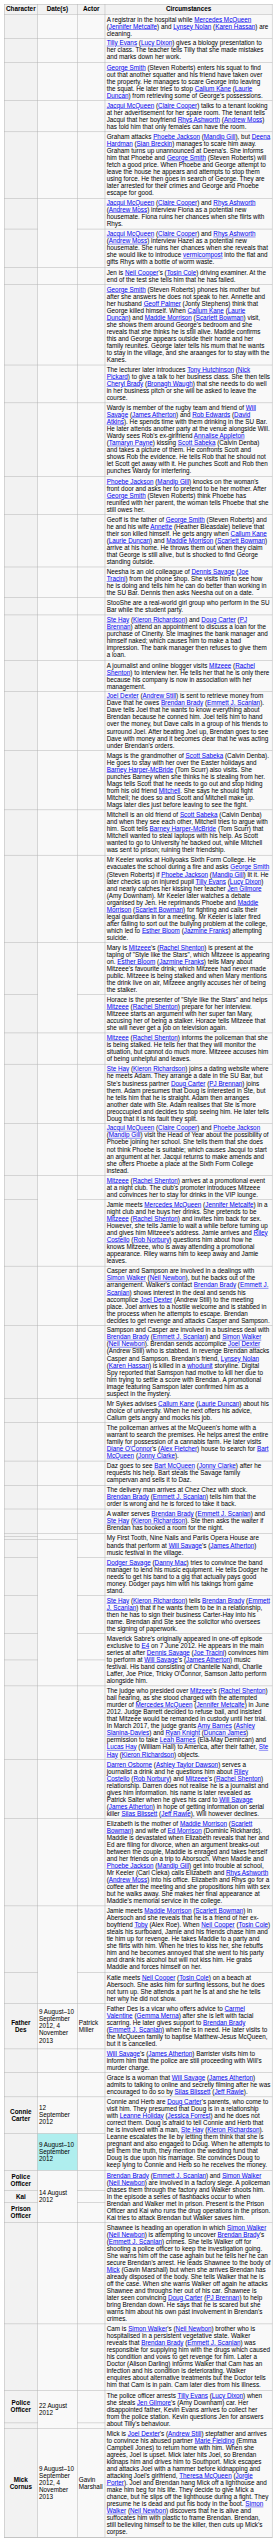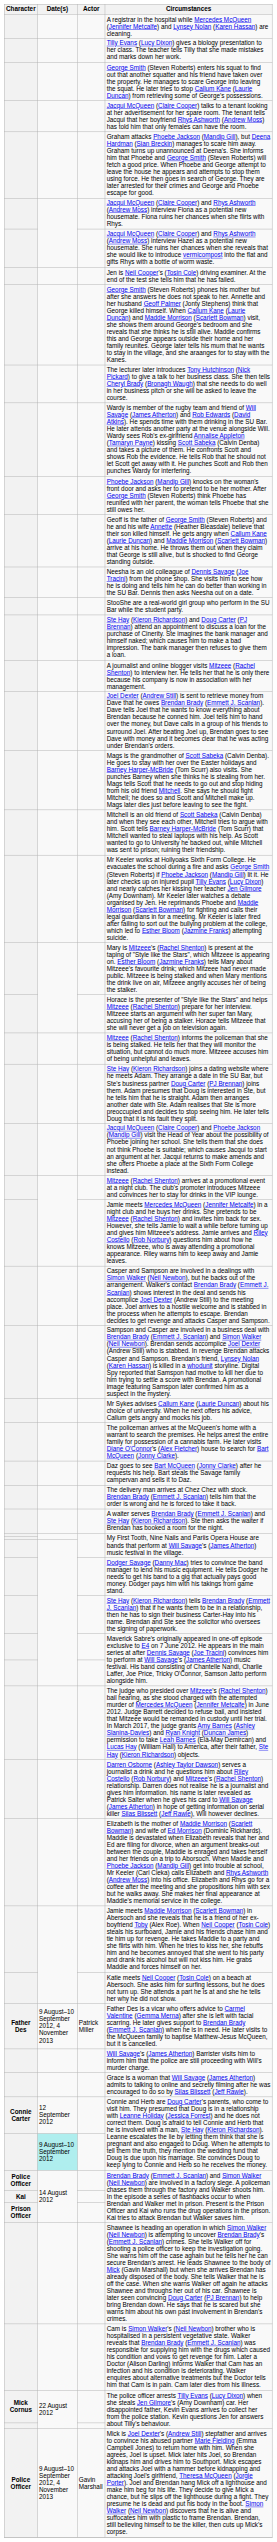(21, 2407) Police Officer -> (21, 2407) Mick Cornus
(21, 2483) Mick Cornus -> (21, 2483) Police Officer
